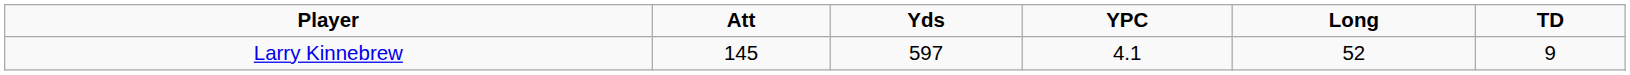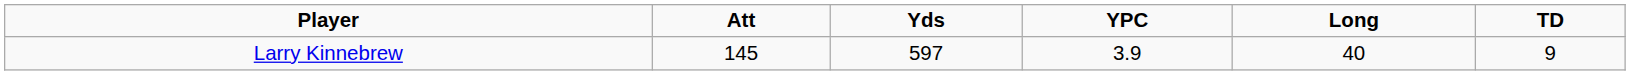(1127, 53) 4.1 -> (1127, 53) 3.9
(1354, 53) 52 -> (1354, 53) 40
